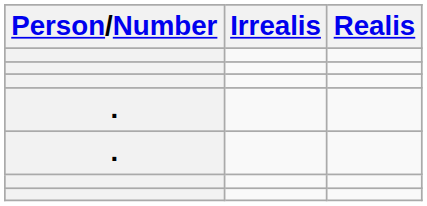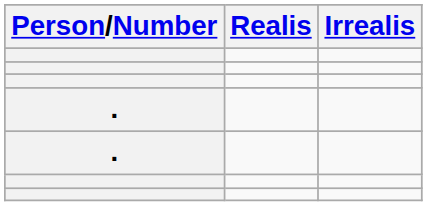columns swapped: (374, 26) <-> (276, 26)
